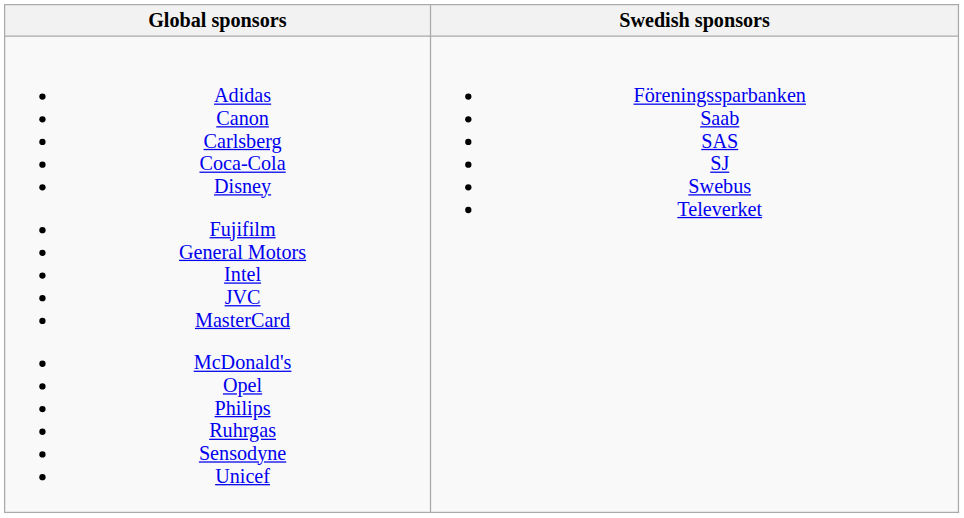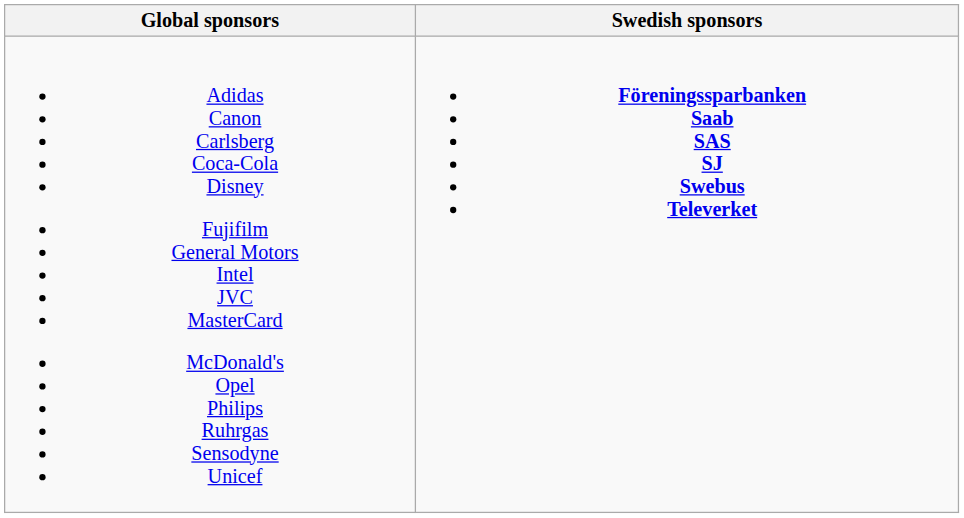(695, 152) normal -> (687, 152) bold
